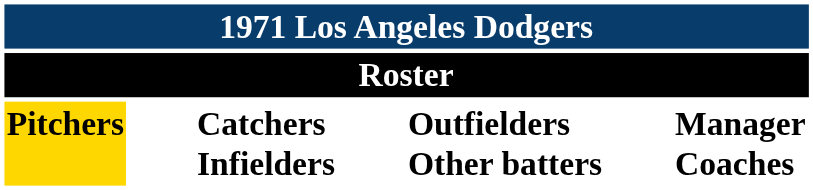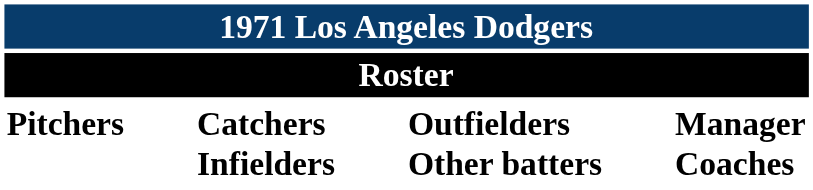(65, 123) gold background -> (65, 123) no background
